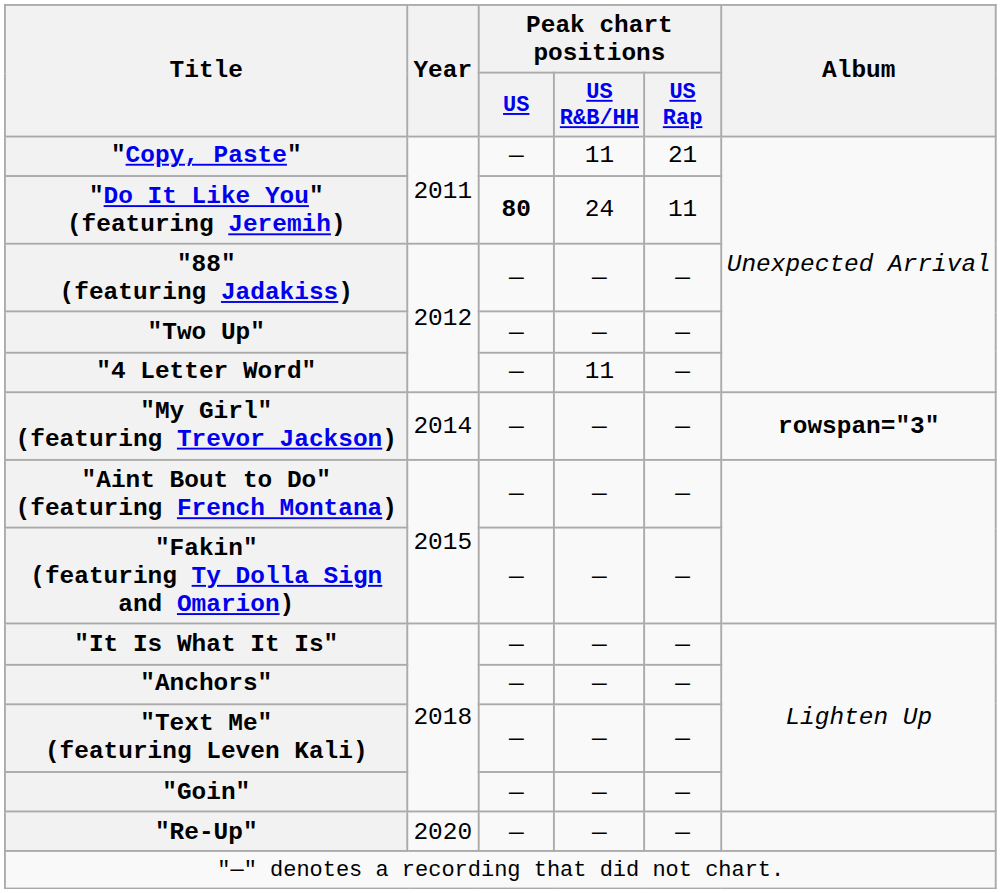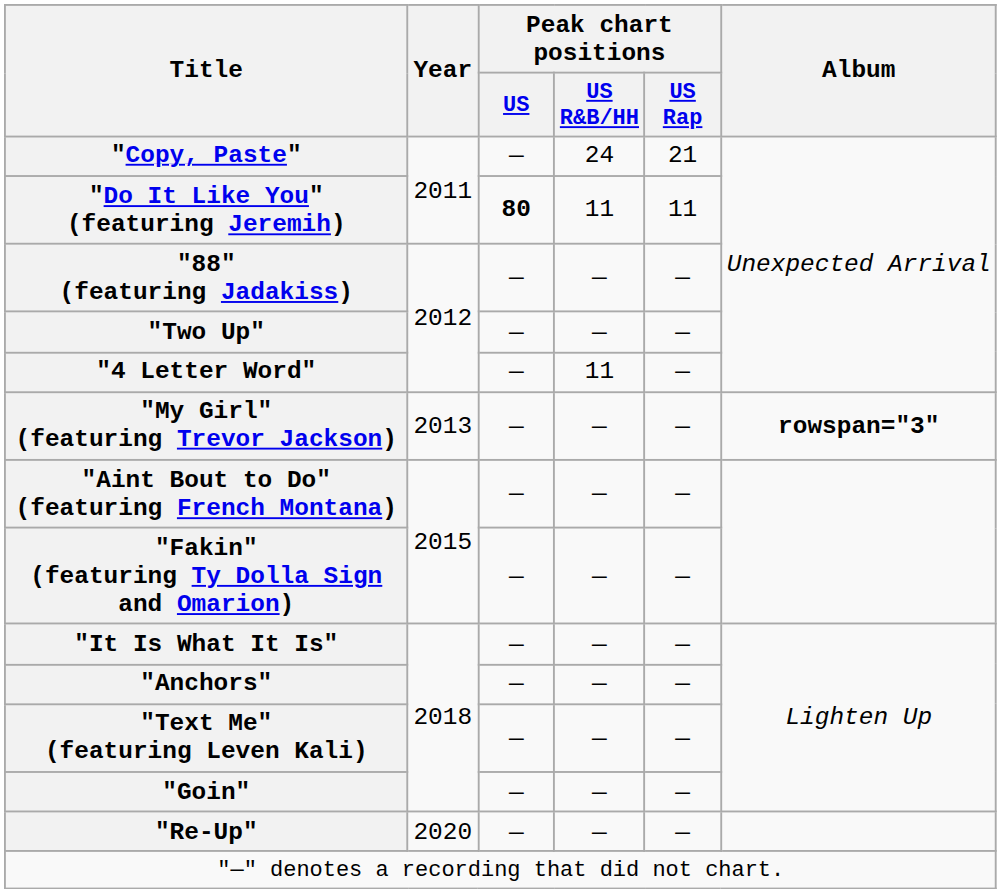(599, 156) 11 -> (599, 156) 24
(599, 210) 24 -> (599, 210) 11
(443, 426) 2014 -> (443, 426) 2013
